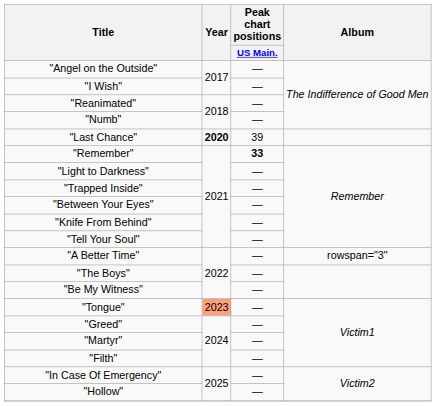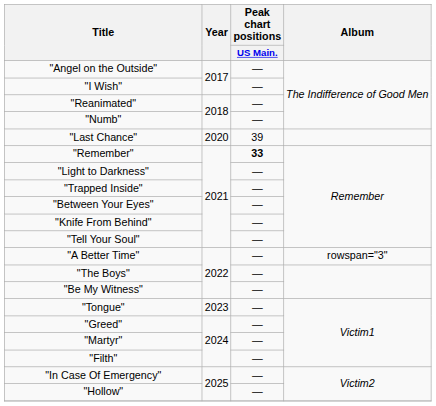(217, 137) bold -> (217, 137) normal
(217, 307) lightsalmon background -> (217, 307) no background
